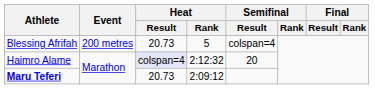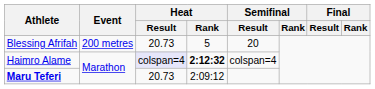(252, 44) colspan=4 -> (253, 44) 20
(207, 60) normal -> (207, 60) bold
(252, 60) 20 -> (253, 60) colspan=4
